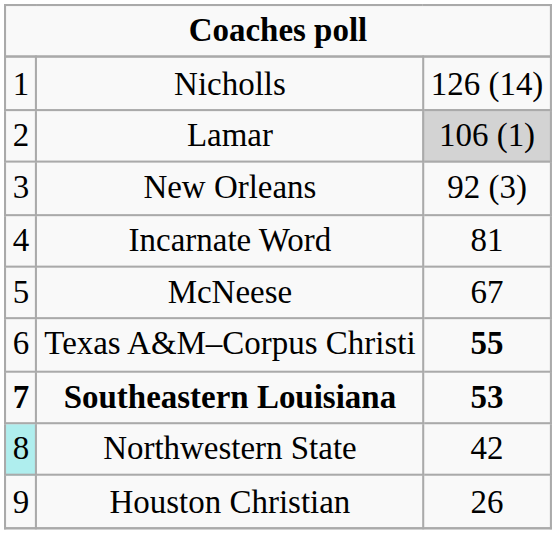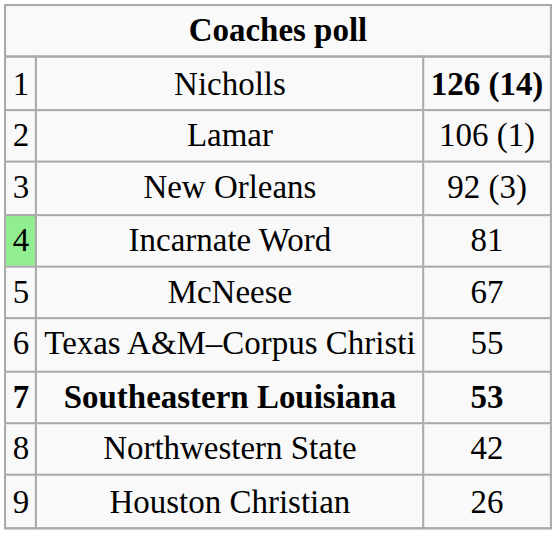(487, 82) normal -> (487, 82) bold
(487, 135) lightgrey background -> (487, 135) no background
(21, 239) no background -> (21, 239) lightgreen background
(487, 344) bold -> (487, 344) normal
(21, 448) paleturquoise background -> (21, 448) no background
